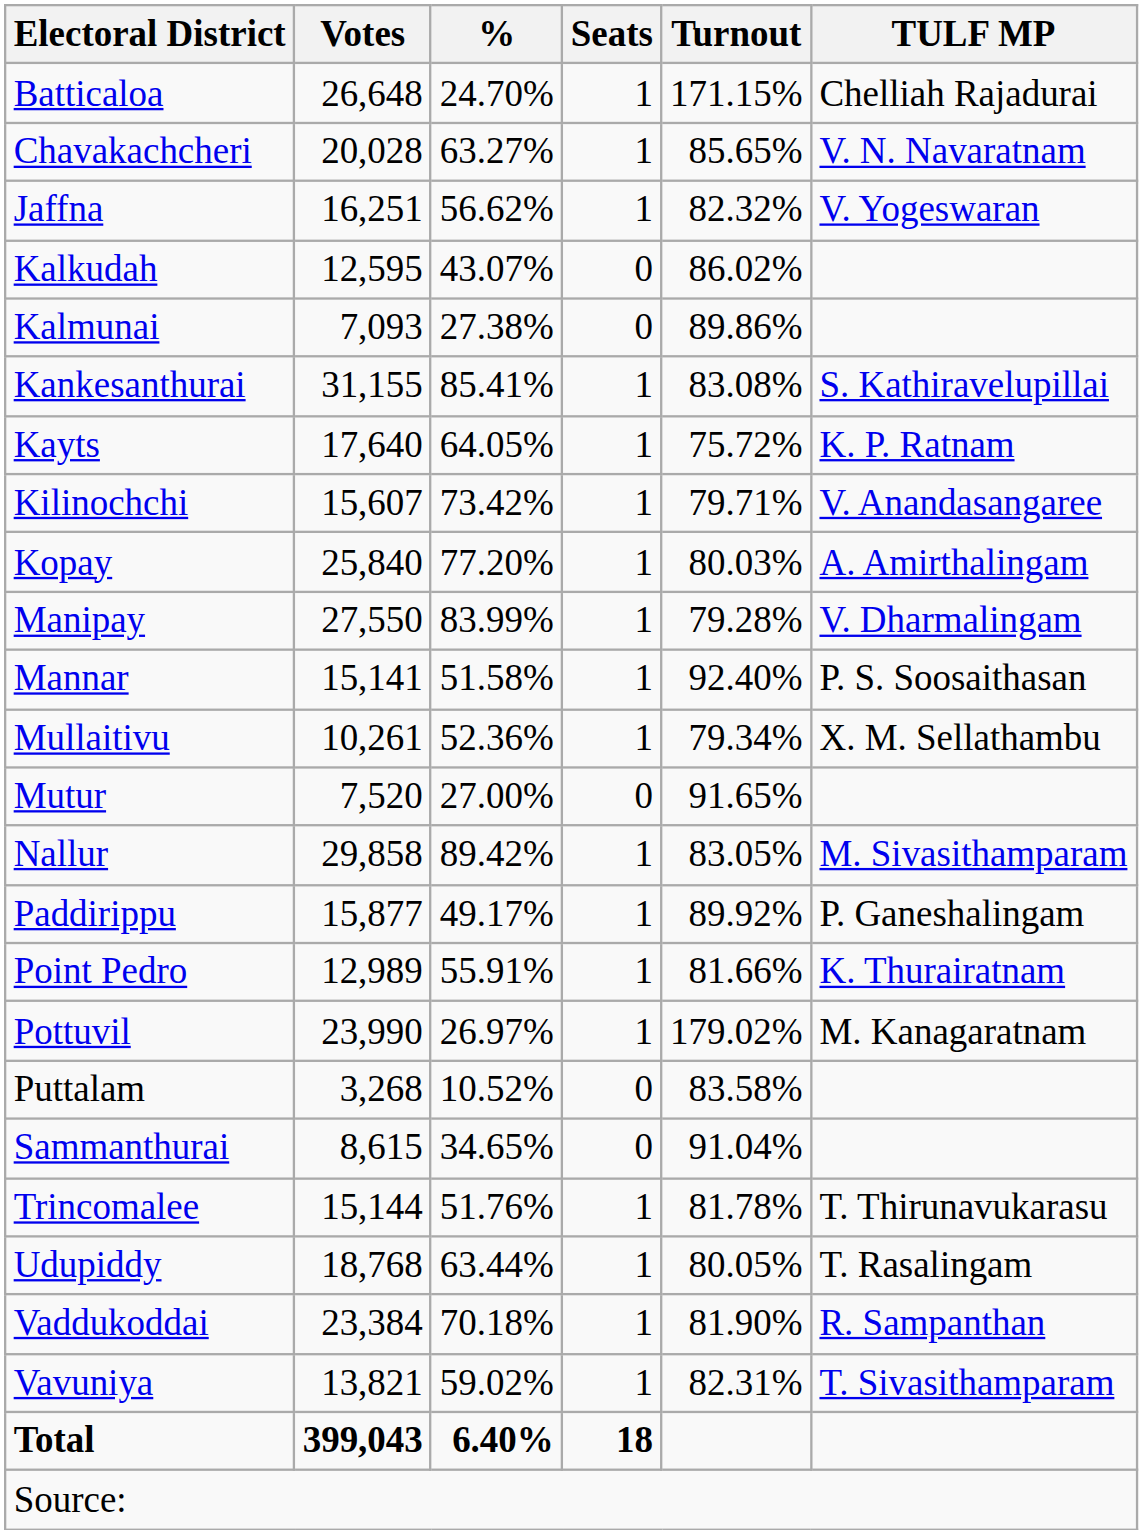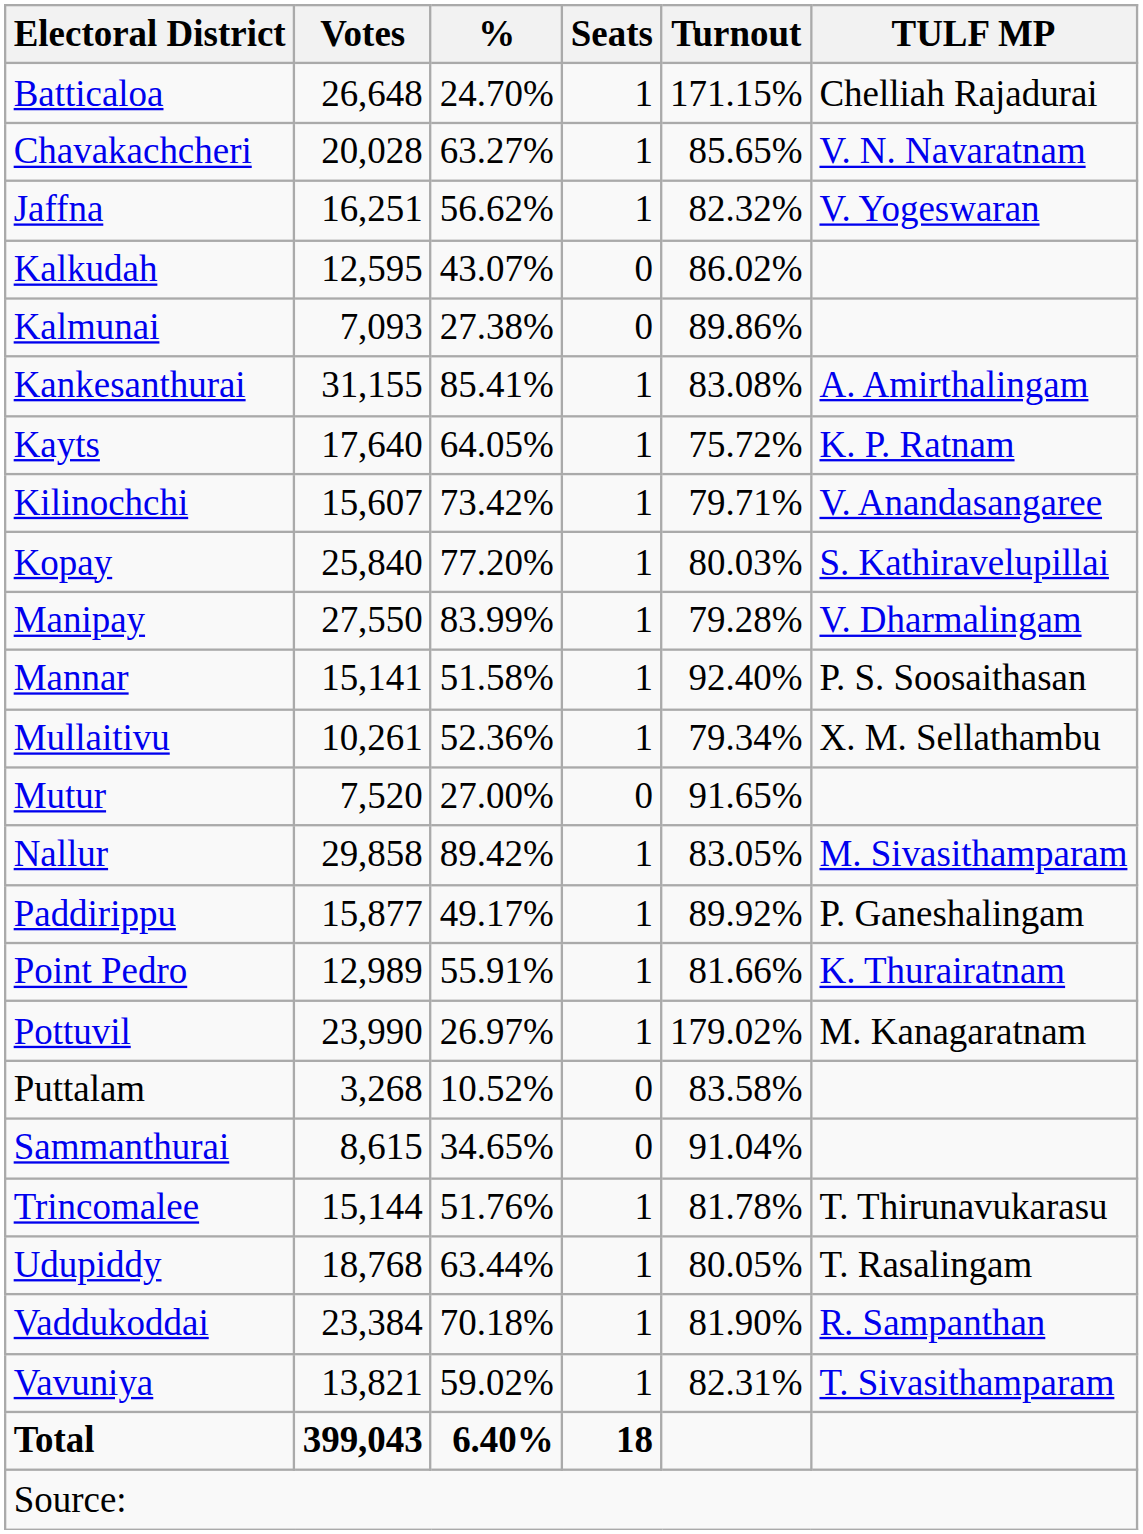(964, 385) S. Kathiravelupillai -> (954, 385) A. Amirthalingam
(954, 561) A. Amirthalingam -> (964, 561) S. Kathiravelupillai
